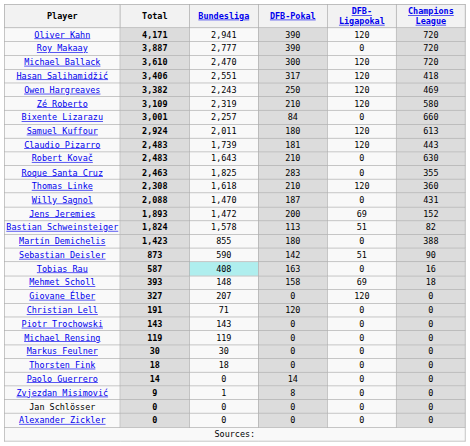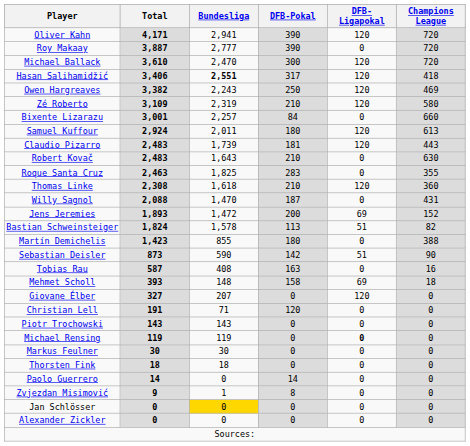(224, 76) normal -> (224, 76) bold
(224, 269) paleturquoise background -> (224, 269) no background
(362, 338) normal -> (362, 338) bold
(224, 407) no background -> (224, 407) gold background
